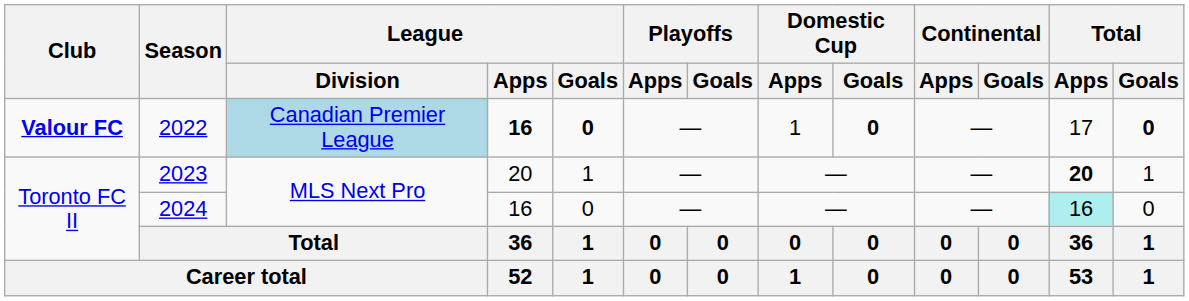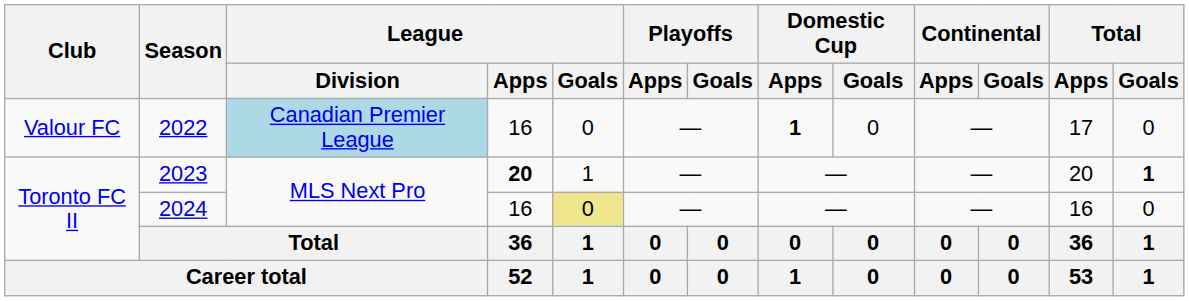(72, 127) bold -> (72, 127) normal
(520, 127) bold -> (520, 127) normal
(588, 127) bold -> (588, 127) normal
(795, 127) normal -> (795, 127) bold
(873, 127) bold -> (873, 127) normal
(1149, 127) bold -> (1149, 127) normal
(520, 174) normal -> (520, 174) bold
(1081, 174) bold -> (1081, 174) normal
(1149, 174) normal -> (1149, 174) bold
(588, 208) no background -> (588, 208) khaki background
(1081, 208) paleturquoise background -> (1081, 208) no background
